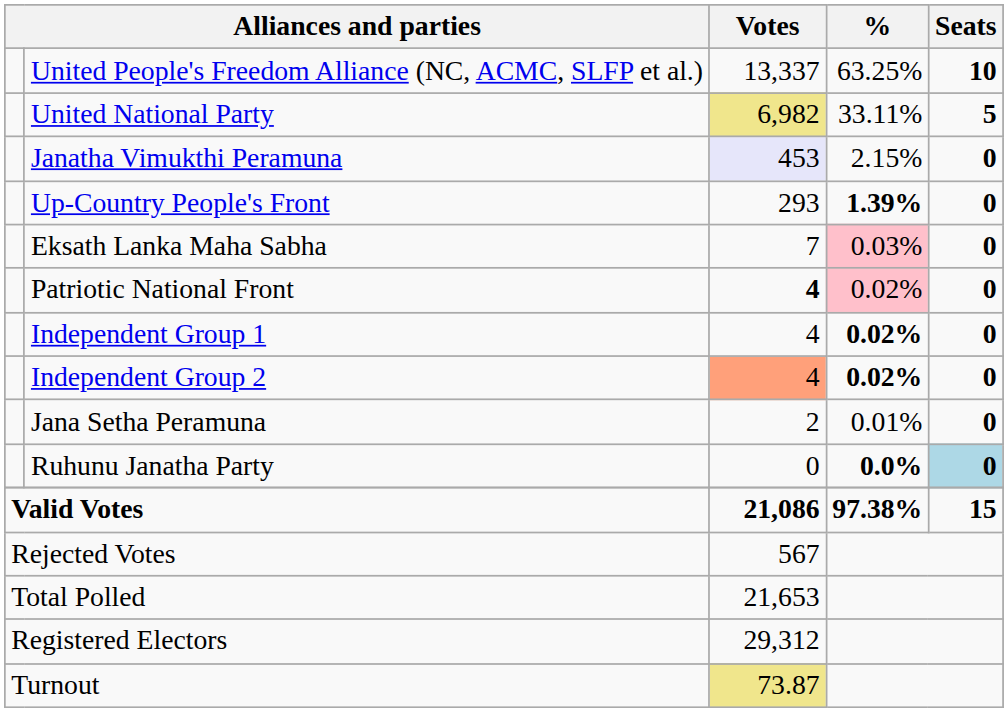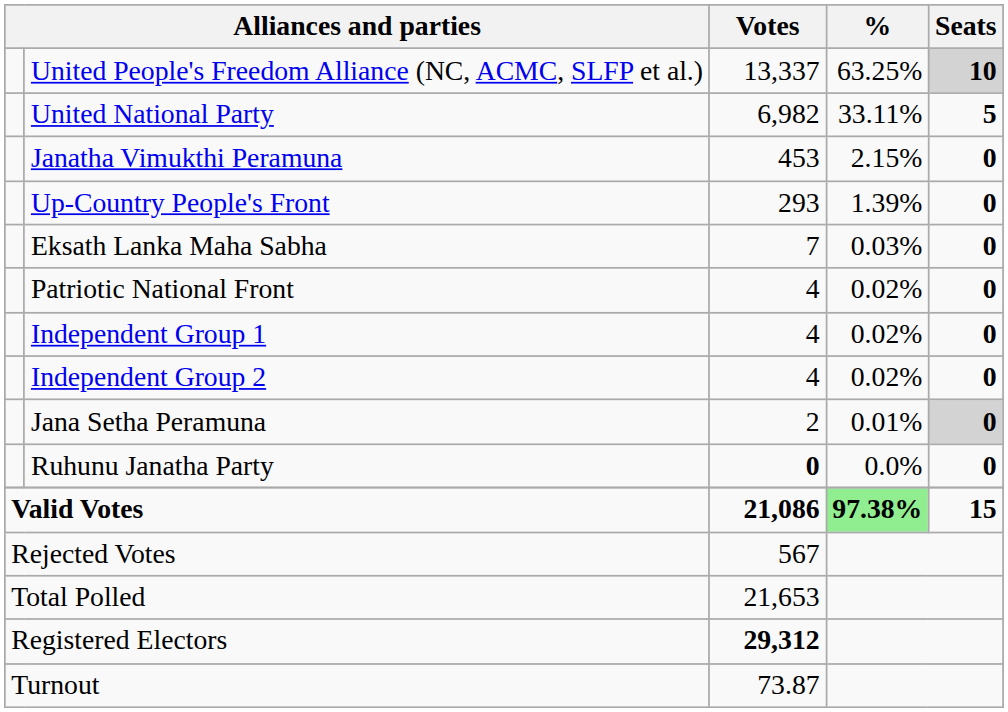(983, 70) no background -> (983, 70) lightgrey background
(788, 114) khaki background -> (788, 114) no background
(799, 158) lavender background -> (799, 158) no background
(884, 202) bold -> (887, 202) normal
(887, 245) pink background -> (887, 245) no background
(813, 289) bold -> (813, 289) normal
(887, 289) pink background -> (887, 289) no background
(884, 333) bold -> (887, 333) normal
(813, 377) lightsalmon background -> (813, 377) no background
(884, 377) bold -> (887, 377) normal
(990, 421) no background -> (990, 421) lightgrey background
(813, 465) normal -> (813, 465) bold
(891, 465) bold -> (893, 465) normal
(990, 465) lightblue background -> (990, 465) no background
(877, 509) no background -> (877, 509) lightgreen background
(781, 641) normal -> (781, 641) bold
(788, 684) khaki background -> (788, 684) no background
